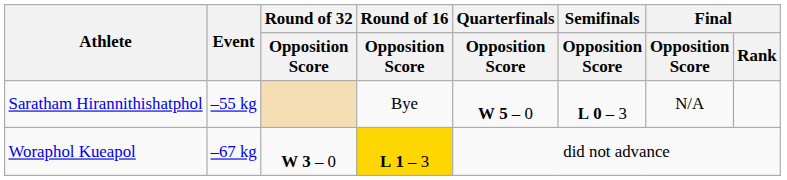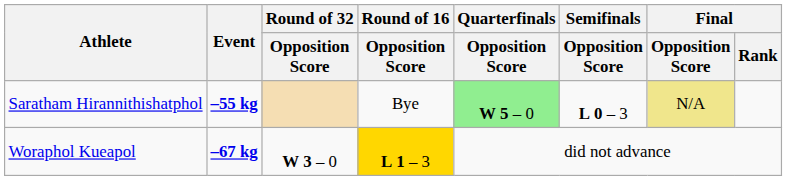(234, 104) normal -> (234, 104) bold
(505, 114) no background -> (506, 114) lightgreen background
(690, 104) no background -> (691, 104) khaki background
(234, 151) normal -> (234, 151) bold
